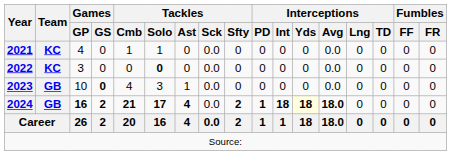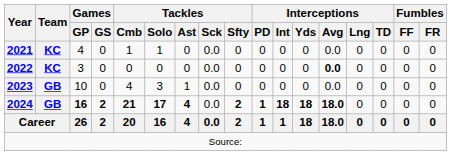(160, 68) bold -> (160, 68) normal
(333, 68) normal -> (333, 68) bold
(103, 86) bold -> (103, 86) normal
(306, 104) lightyellow background -> (306, 104) no background
